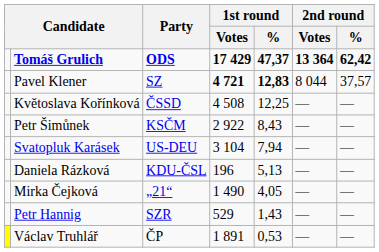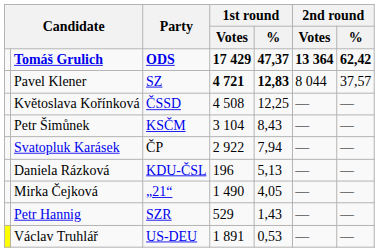(229, 125) 2 922 -> (229, 125) 3 104
(172, 147) US-DEU -> (155, 147) ČP
(229, 147) 3 104 -> (229, 147) 2 922
(155, 236) ČP -> (172, 236) US-DEU
